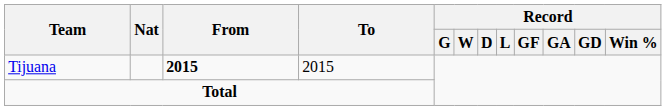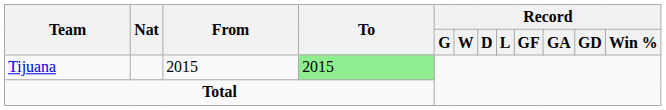(182, 67) bold -> (182, 67) normal
(318, 67) no background -> (318, 67) lightgreen background
